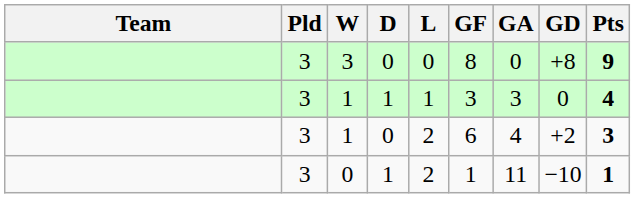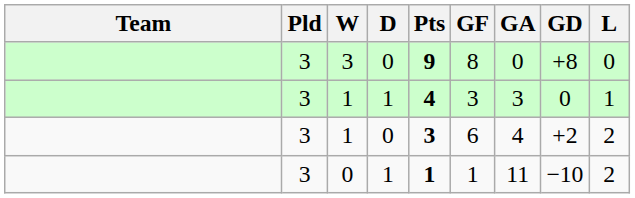columns swapped: (428, 23) <-> (608, 23)
